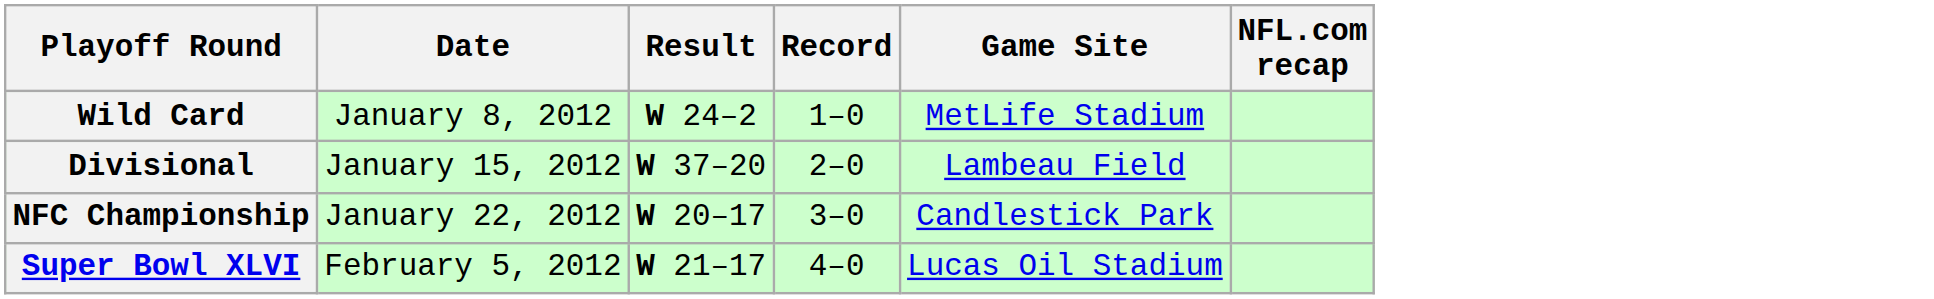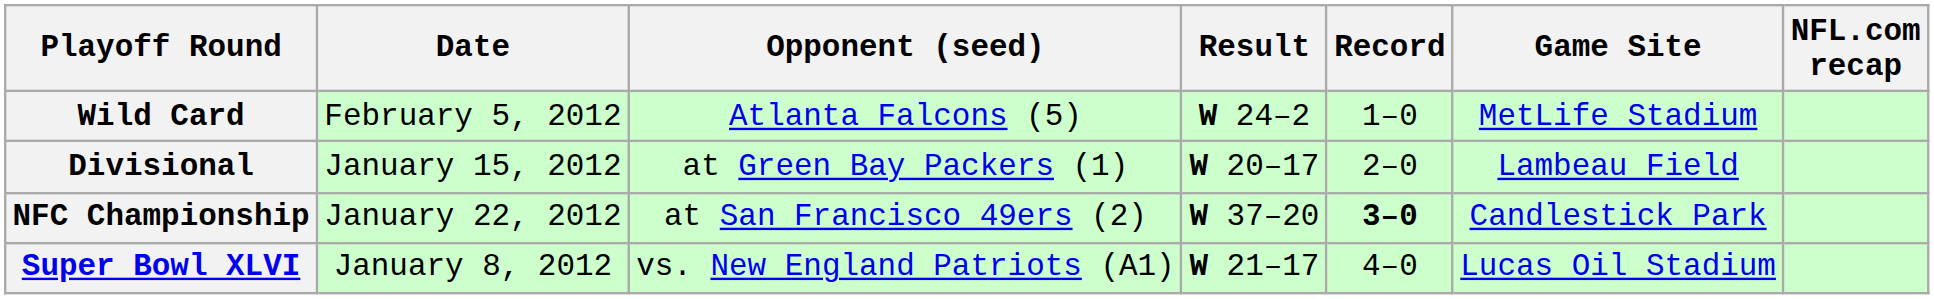+ column: (905, 48)
(473, 117) January 8, 2012 -> (473, 117) February 5, 2012
(701, 167) W 37–20 -> (1254, 167) W 20–17
(701, 217) W 20–17 -> (1254, 217) W 37–20
(837, 217) normal -> (1390, 217) bold
(473, 268) February 5, 2012 -> (473, 268) January 8, 2012
